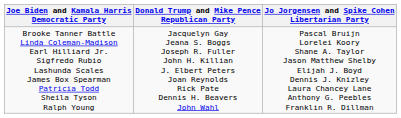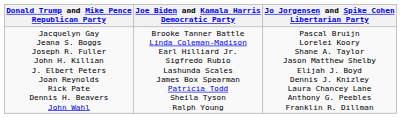columns swapped: (198, 15) <-> (69, 15)
